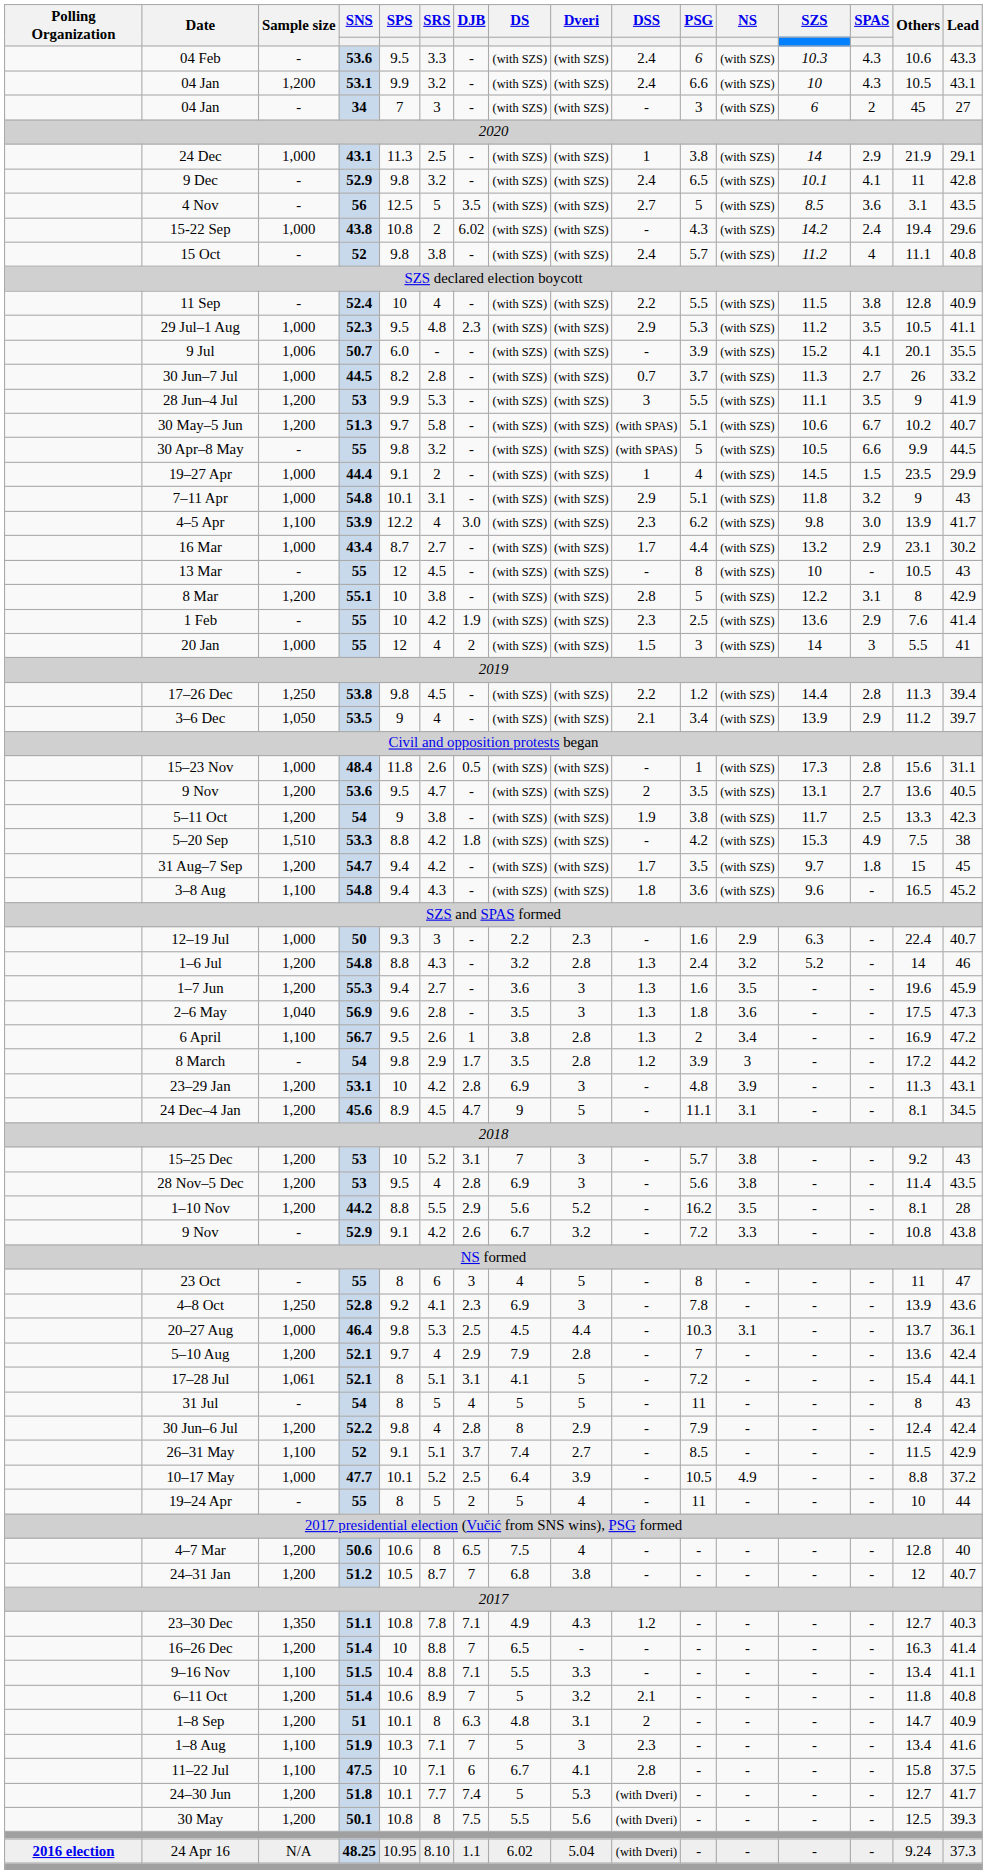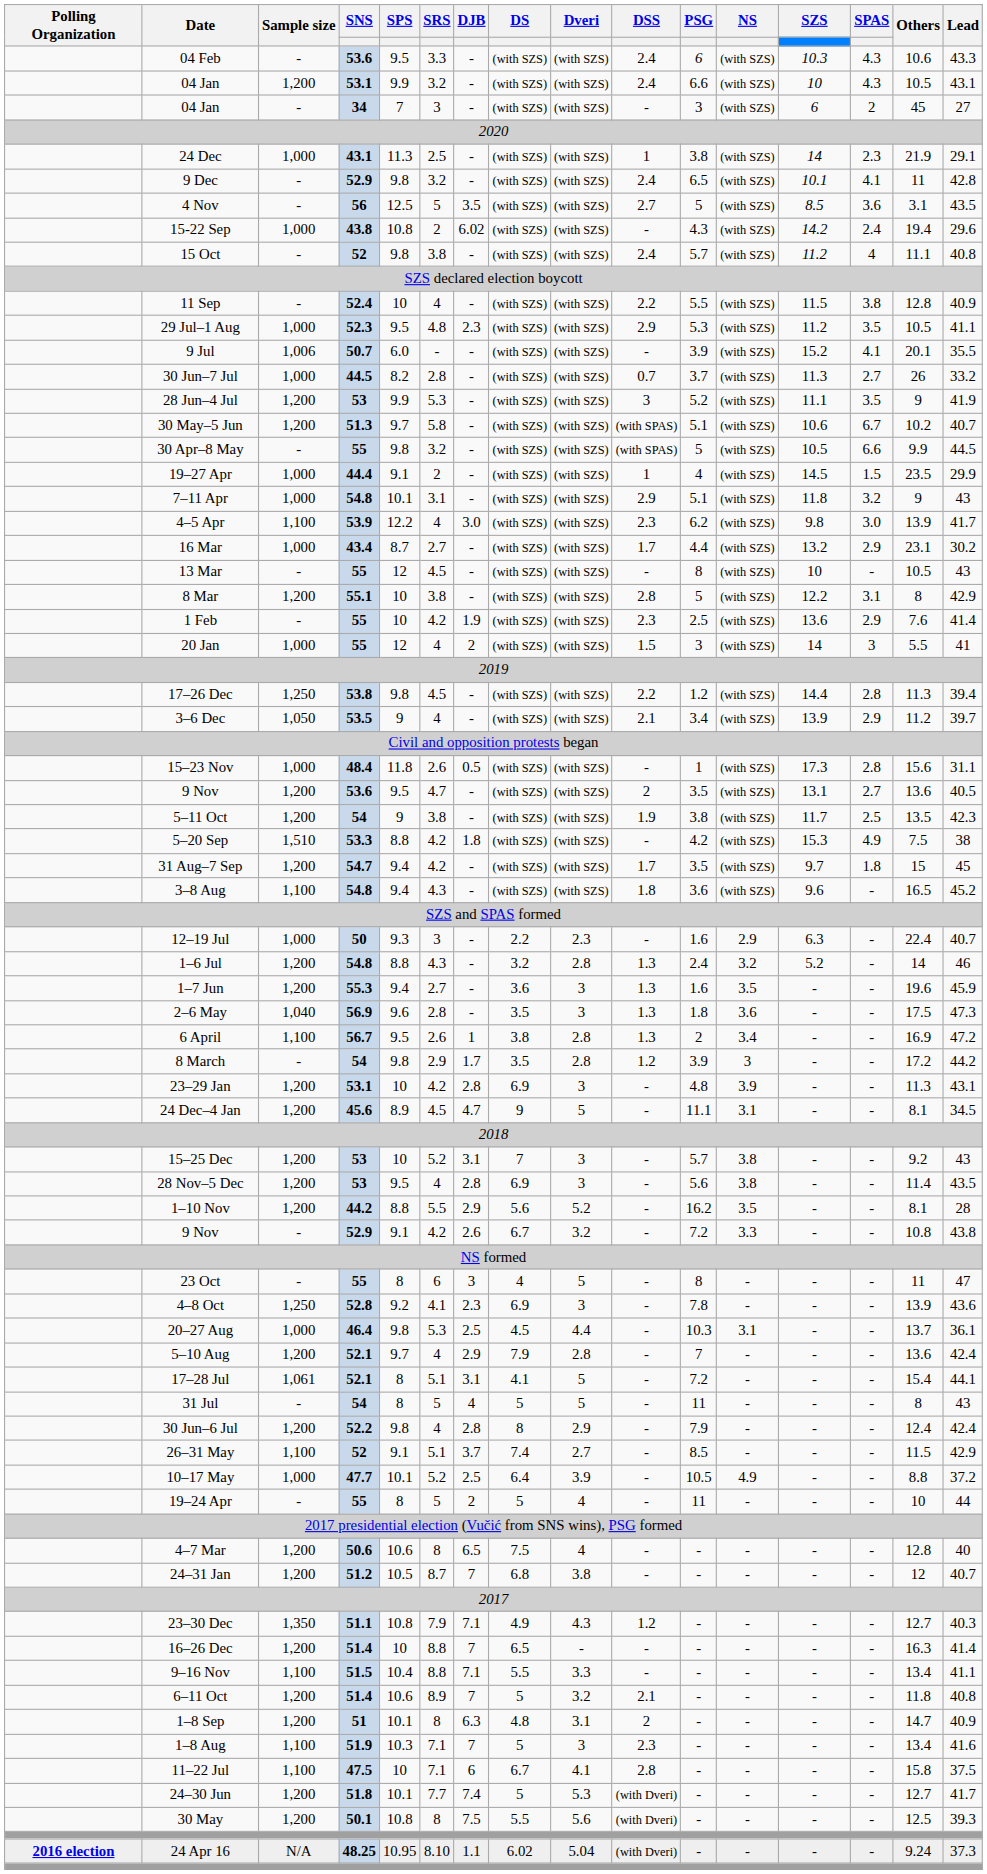(872, 156) 2.9 -> (872, 156) 2.3
(699, 400) 5.5 -> (699, 400) 5.2
(918, 816) 13.3 -> (918, 816) 13.5
(437, 1623) 7.8 -> (437, 1623) 7.9
